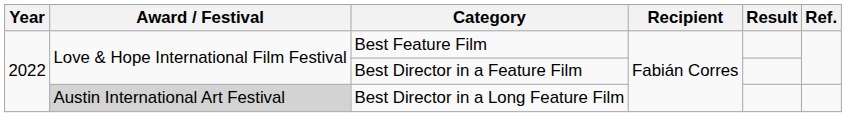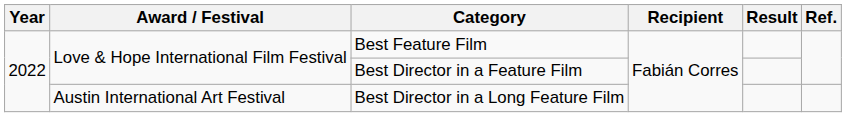(169, 97) lightgrey background -> (169, 97) no background
